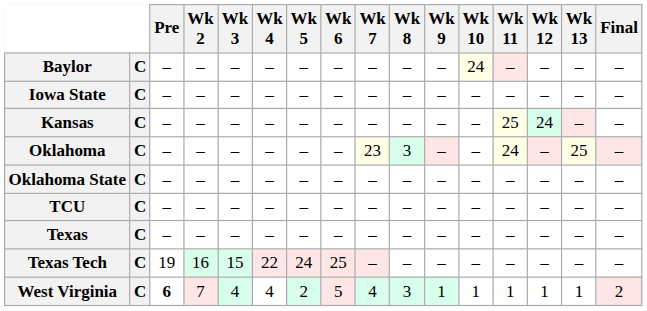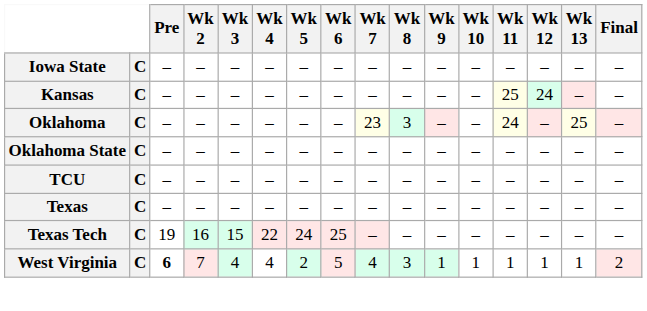- row: (67, 66)
